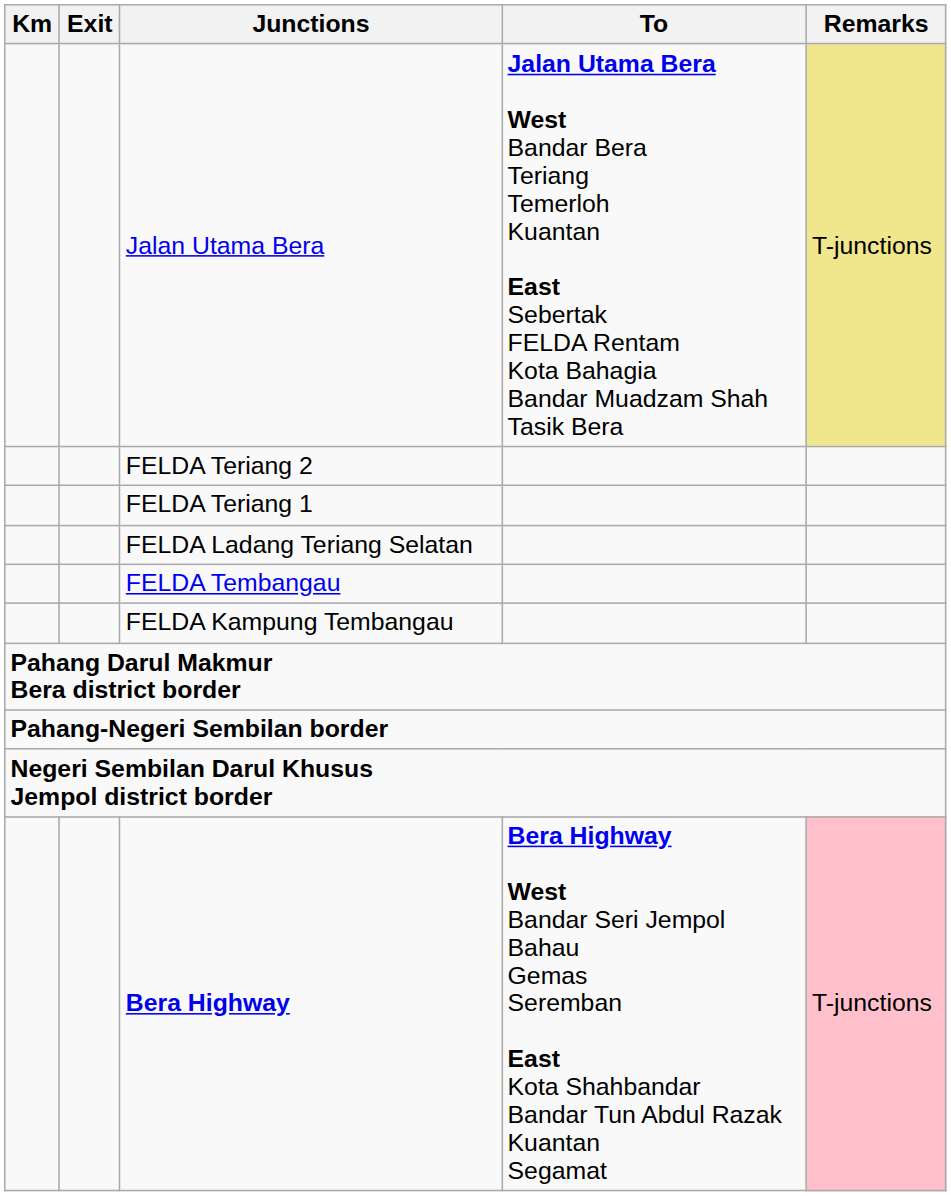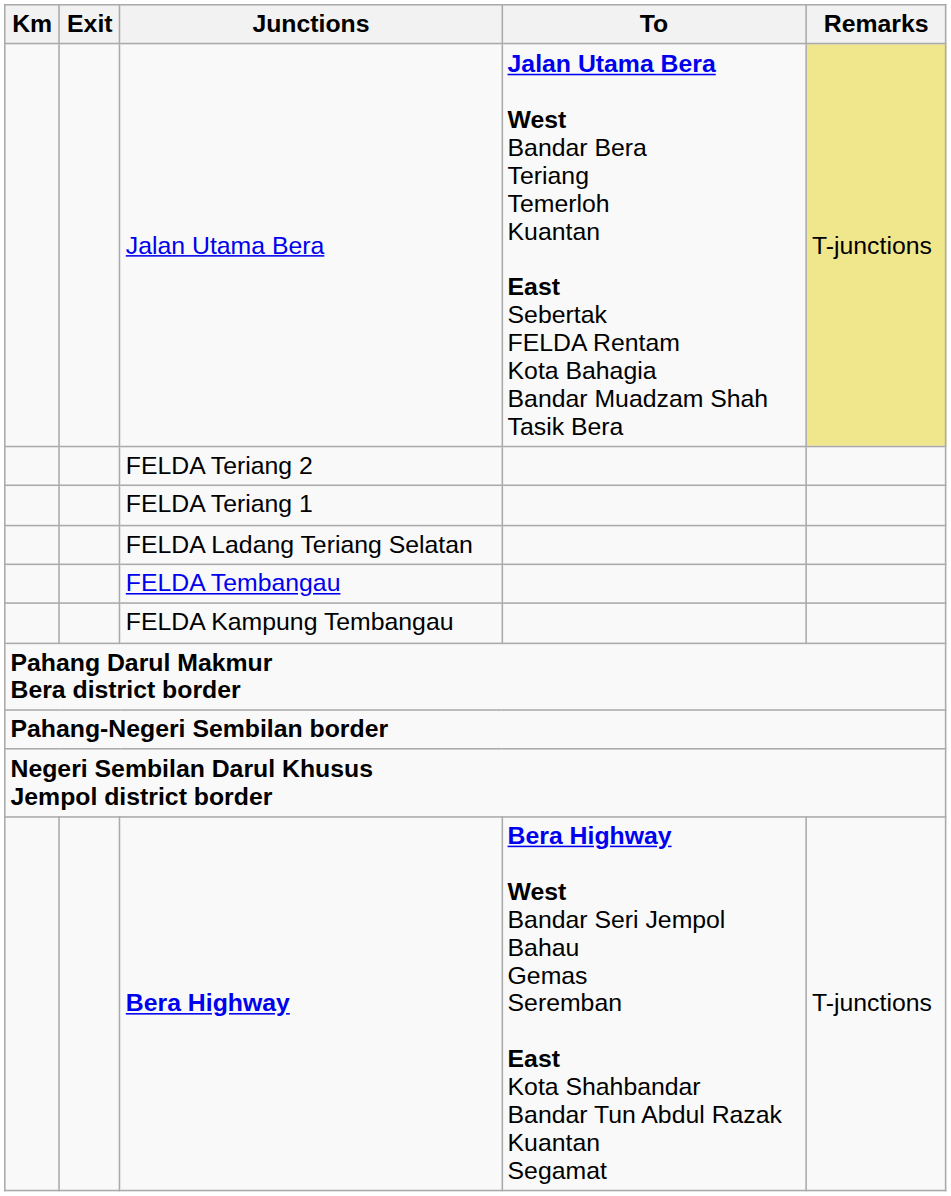(872, 1003) pink background -> (872, 1003) no background
